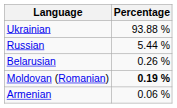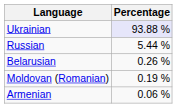(151, 29) no background -> (151, 29) lavender background
(154, 78) bold -> (154, 78) normal
